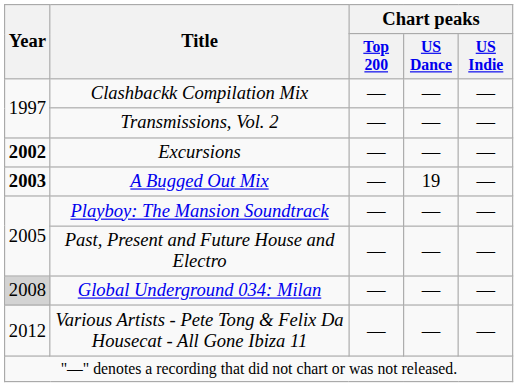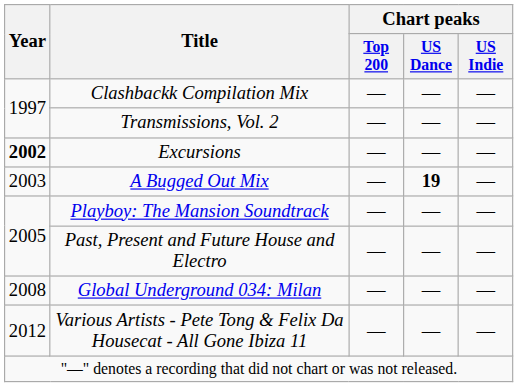(27, 181) bold -> (27, 181) normal
(431, 181) normal -> (431, 181) bold
(27, 290) lightgrey background -> (27, 290) no background
